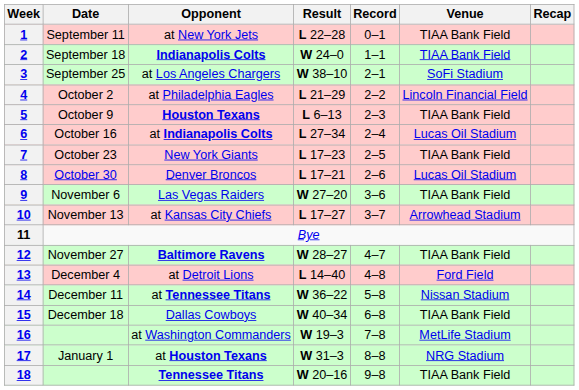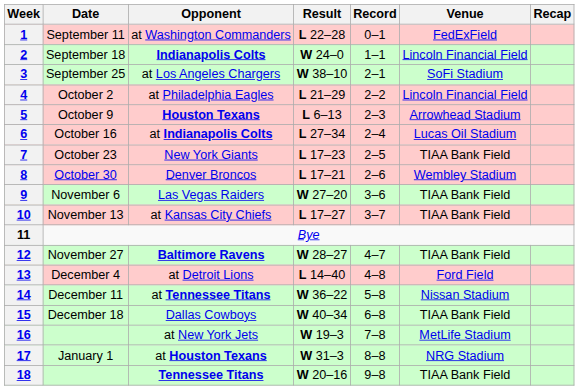(211, 34) at New York Jets -> (211, 34) at Washington Commanders
(465, 34) TIAA Bank Field -> (465, 34) FedExField
(465, 54) TIAA Bank Field -> (465, 54) Lincoln Financial Field
(465, 114) TIAA Bank Field -> (465, 114) Arrowhead Stadium
(465, 174) Lucas Oil Stadium -> (465, 174) Wembley Stadium
(465, 214) Arrowhead Stadium -> (465, 214) TIAA Bank Field
(211, 335) at Washington Commanders -> (211, 335) at New York Jets
